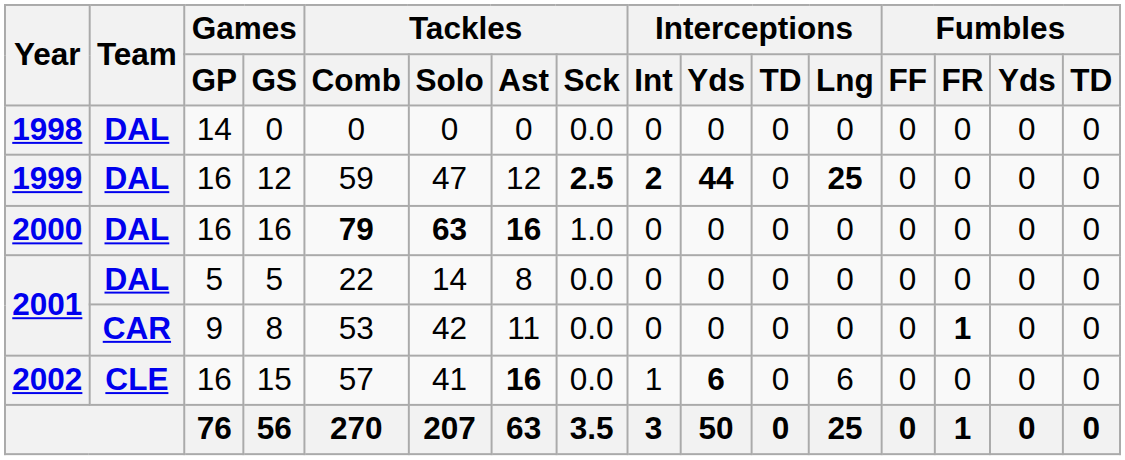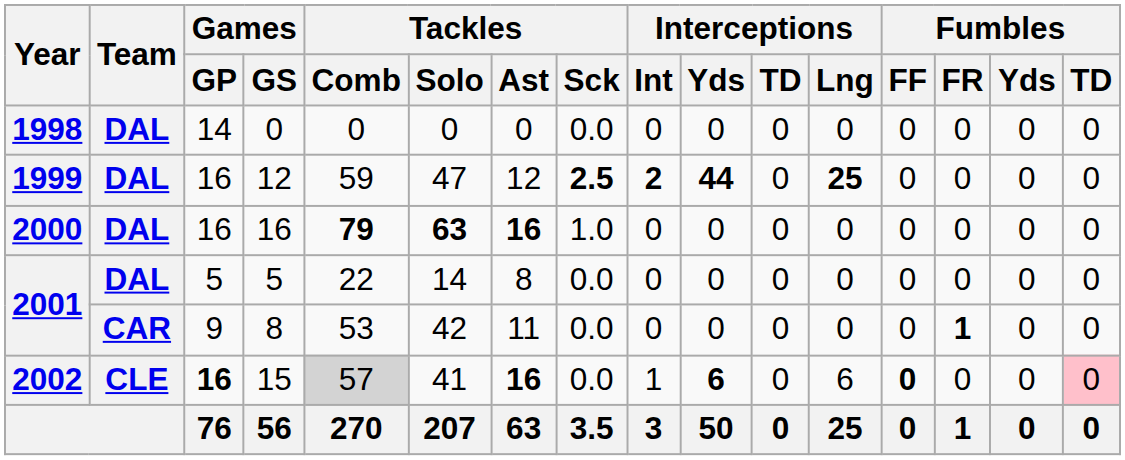(214, 379) normal -> (214, 379) bold
(356, 379) no background -> (356, 379) lightgrey background
(908, 379) normal -> (908, 379) bold
(1091, 379) no background -> (1091, 379) pink background
